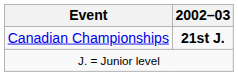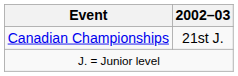(203, 37) bold -> (203, 37) normal
